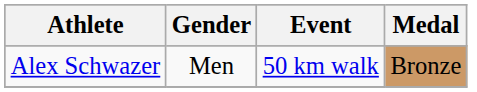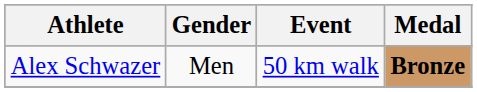(426, 65) normal -> (428, 65) bold
